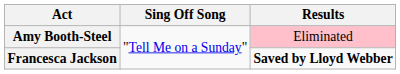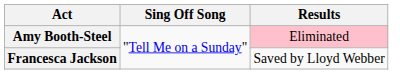(323, 58) bold -> (319, 58) normal
